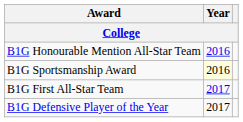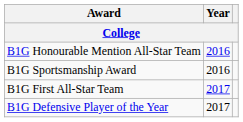(218, 70) lightyellow background -> (218, 70) no background
